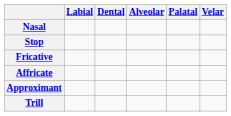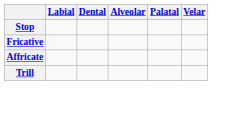- row: (34, 27)
- row: (34, 88)
